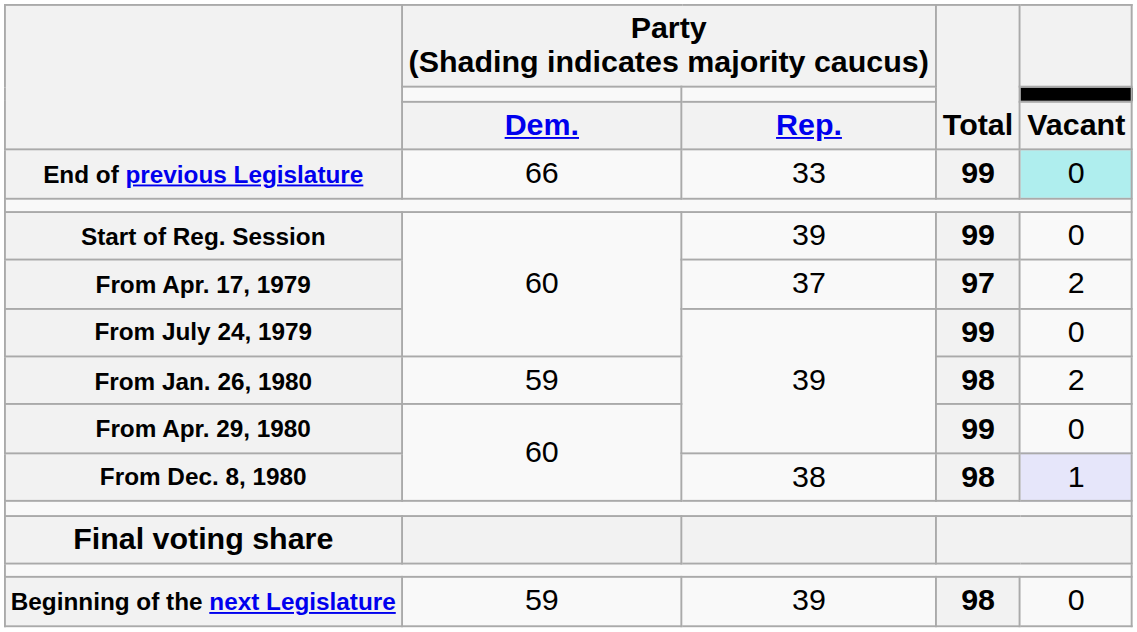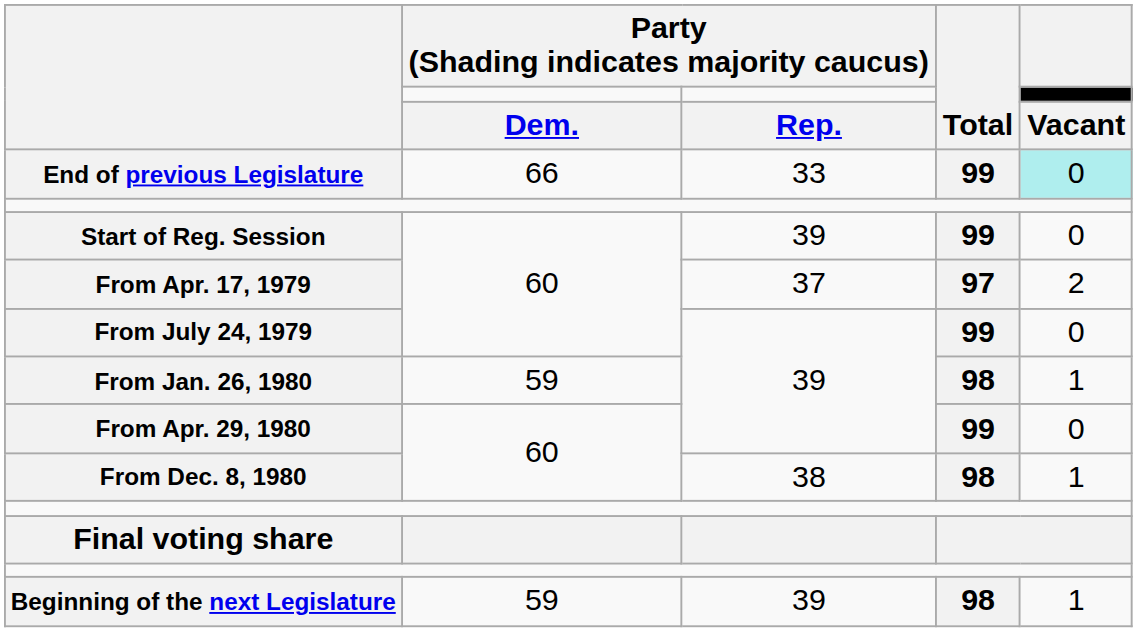(1076, 380) 2 -> (1076, 380) 1
(1076, 476) lavender background -> (1076, 476) no background
(1076, 600) 0 -> (1076, 600) 1
